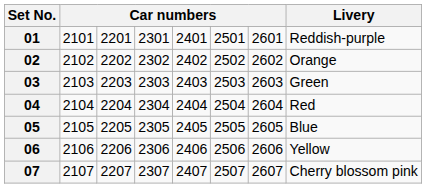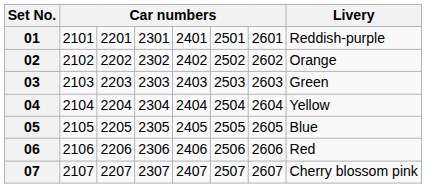(302, 104) Red -> (310, 104) Yellow
(310, 149) Yellow -> (302, 149) Red
